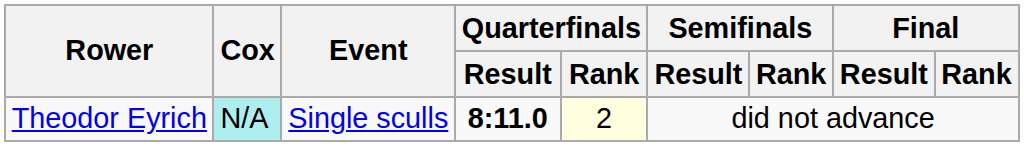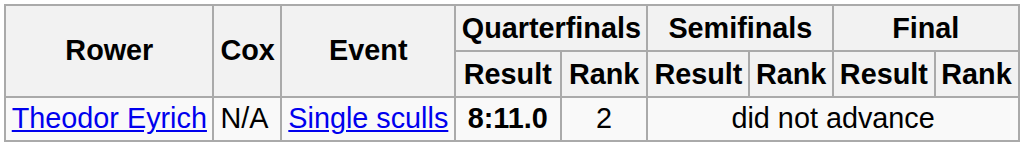(244, 119) paleturquoise background -> (244, 119) no background
(604, 119) lightyellow background -> (604, 119) no background
